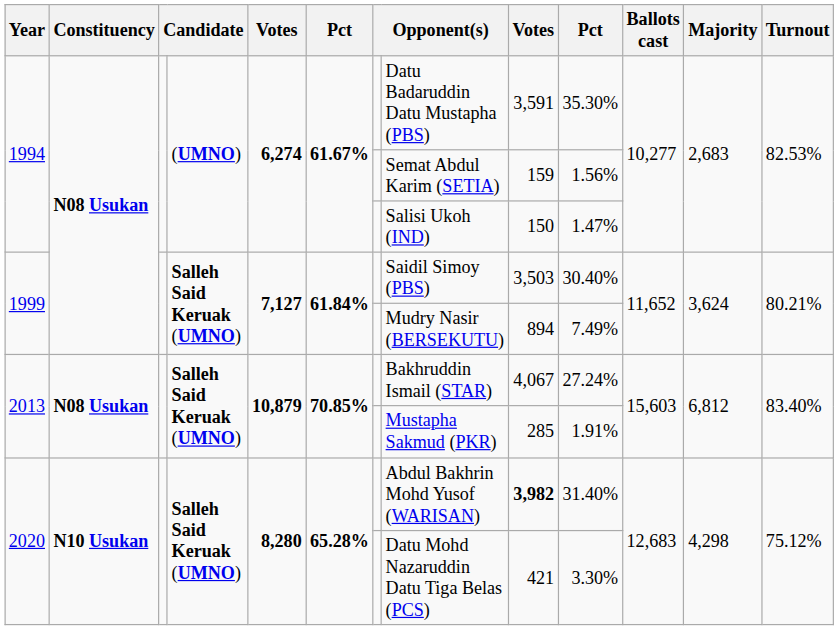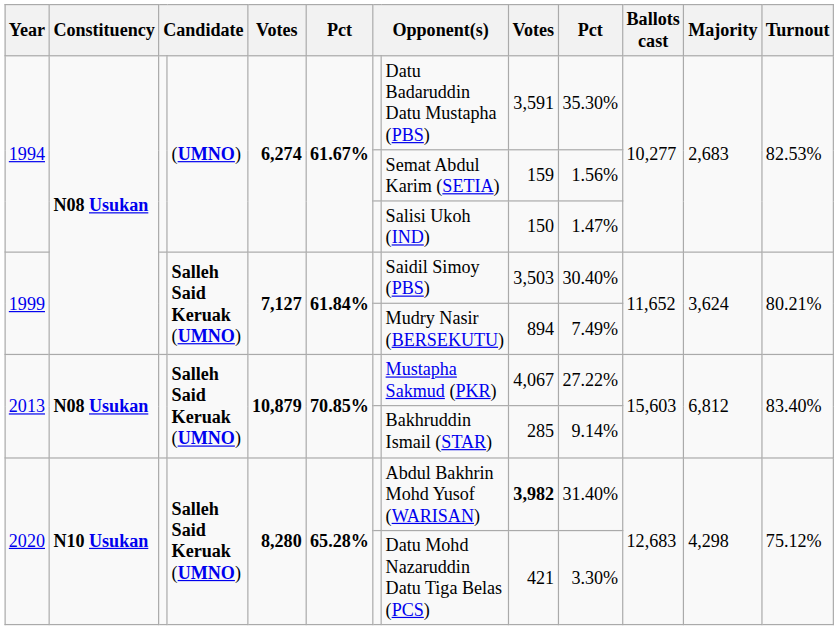(439, 380) Bakhruddin Ismail (STAR) -> (441, 380) Mustapha Sakmud (PKR)
(590, 380) 27.24% -> (590, 380) 27.22%
(441, 431) Mustapha Sakmud (PKR) -> (439, 431) Bakhruddin Ismail (STAR)
(595, 431) 1.91% -> (595, 431) 9.14%
